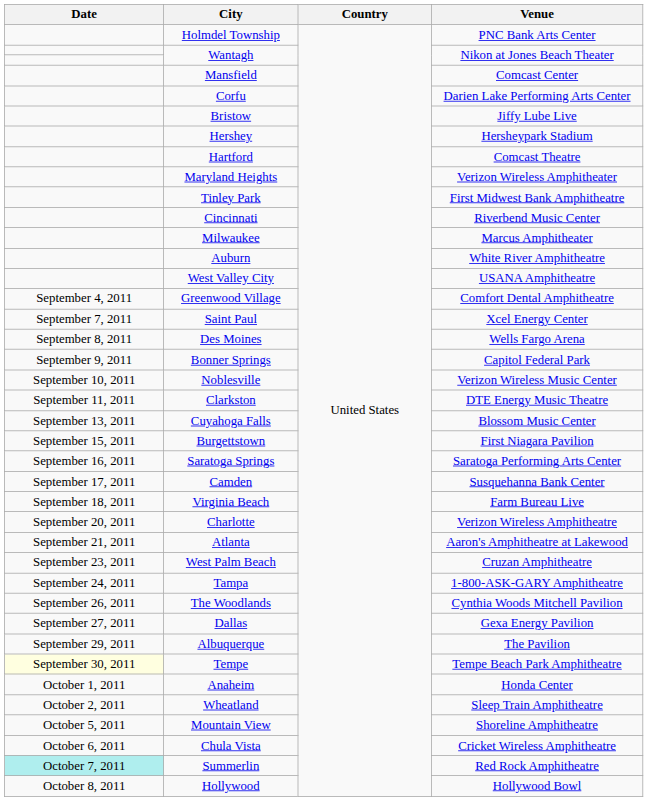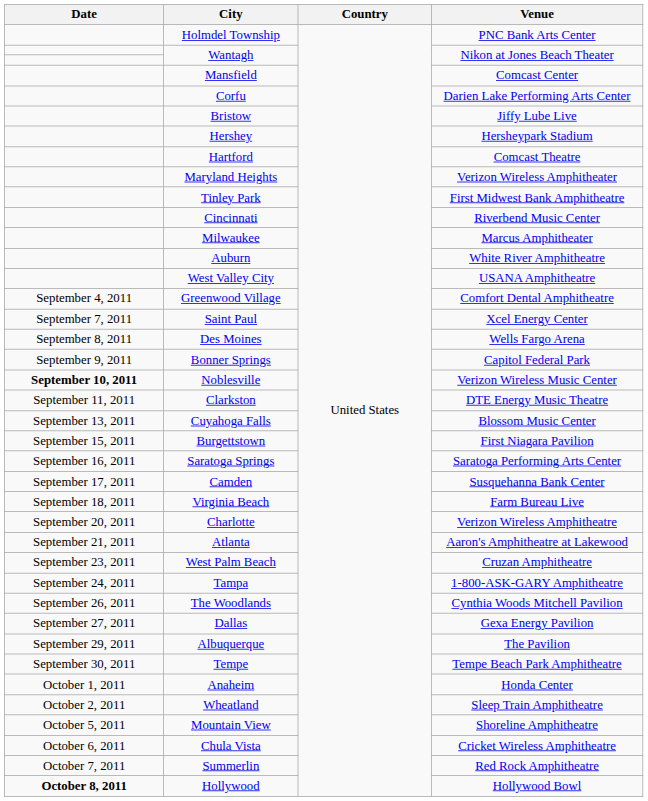(84, 380) normal -> (84, 380) bold
(84, 664) lightyellow background -> (84, 664) no background
(84, 765) paleturquoise background -> (84, 765) no background
(84, 786) normal -> (84, 786) bold
